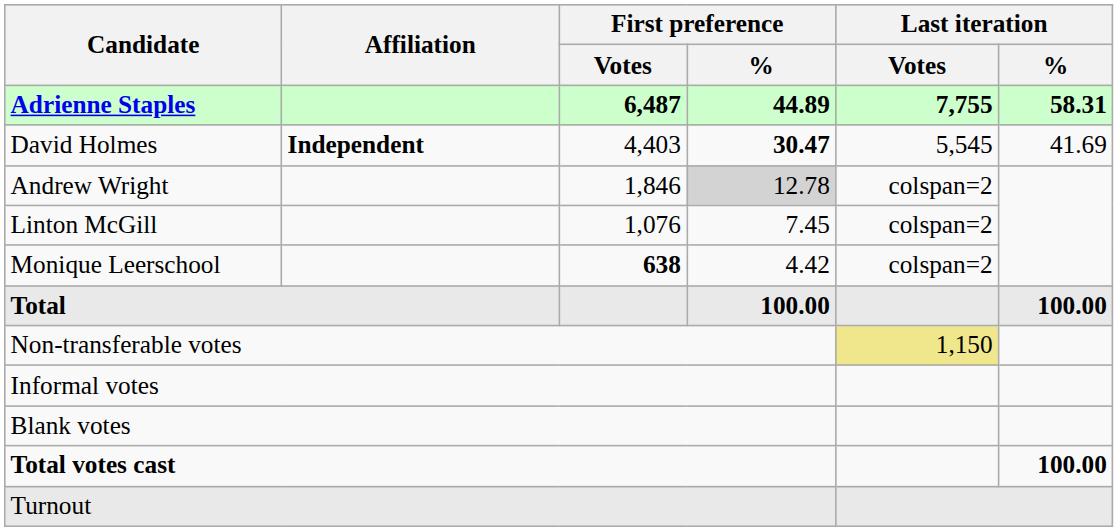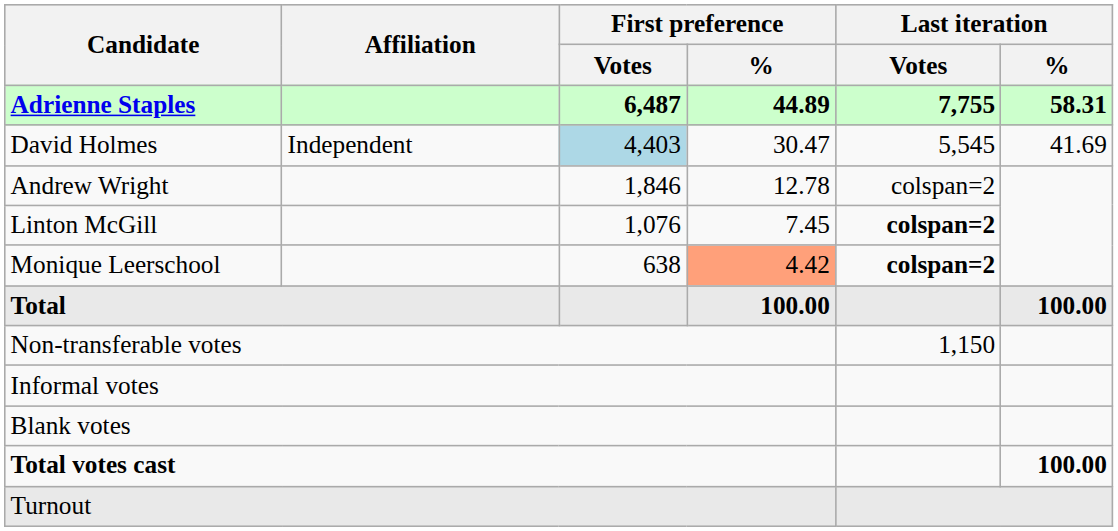(356, 144) bold -> (350, 144) normal
(652, 144) no background -> (652, 144) lightblue background
(801, 144) bold -> (801, 144) normal
(801, 184) lightgrey background -> (801, 184) no background
(941, 225) normal -> (941, 225) bold
(662, 265) bold -> (662, 265) normal
(808, 265) no background -> (808, 265) lightsalmon background
(941, 265) normal -> (941, 265) bold
(964, 345) khaki background -> (967, 345) no background
